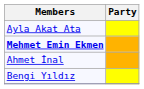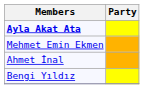(44, 28) normal -> (44, 28) bold
(55, 44) bold -> (55, 44) normal
